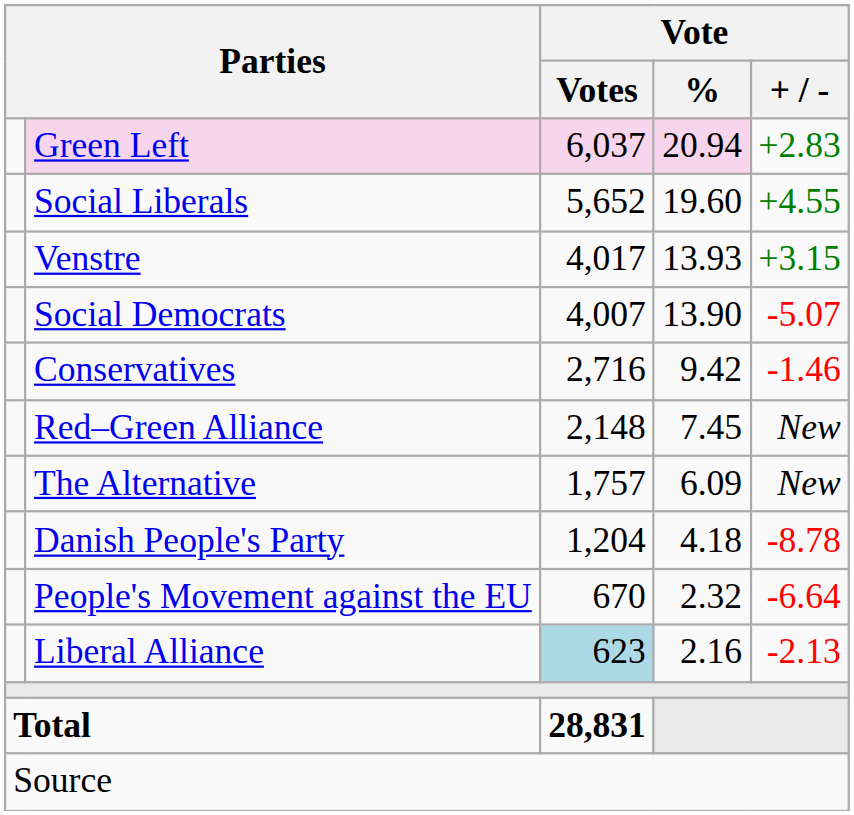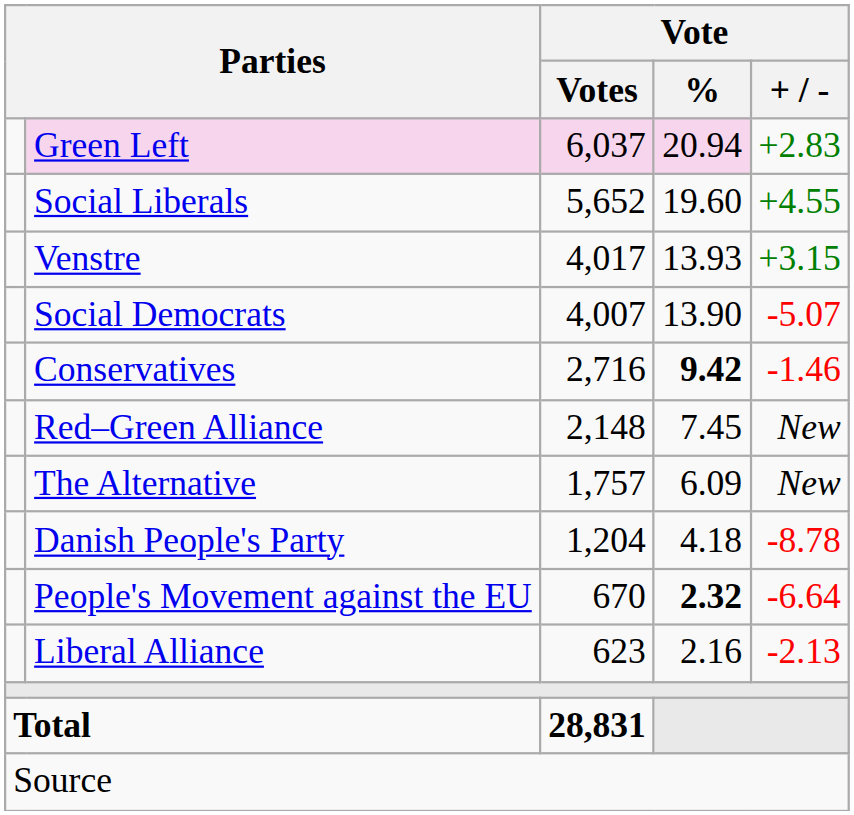(711, 370) normal -> (711, 370) bold
(711, 595) normal -> (711, 595) bold
(619, 652) lightblue background -> (619, 652) no background
